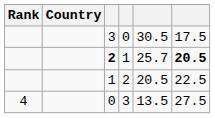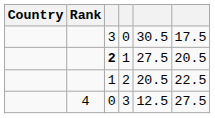columns swapped: (24, 15) <-> (74, 15)
(152, 59) 25.7 -> (152, 59) 27.5
(190, 59) bold -> (190, 59) normal
(152, 102) 13.5 -> (152, 102) 12.5
